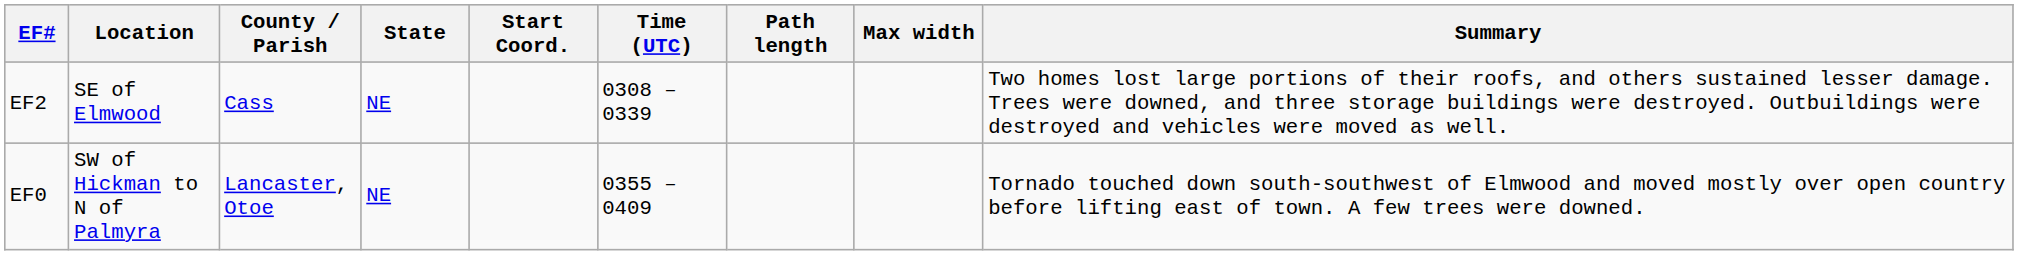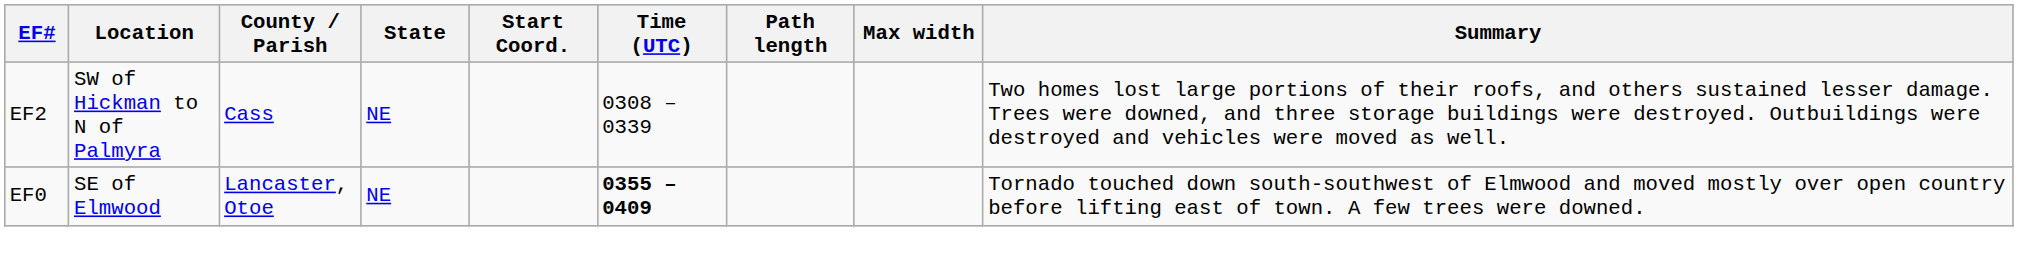(117, 103) SE of Elmwood -> (136, 115) SW of Hickman to N of Palmyra
(136, 196) SW of Hickman to N of Palmyra -> (117, 196) SE of Elmwood
(639, 196) normal -> (639, 196) bold
